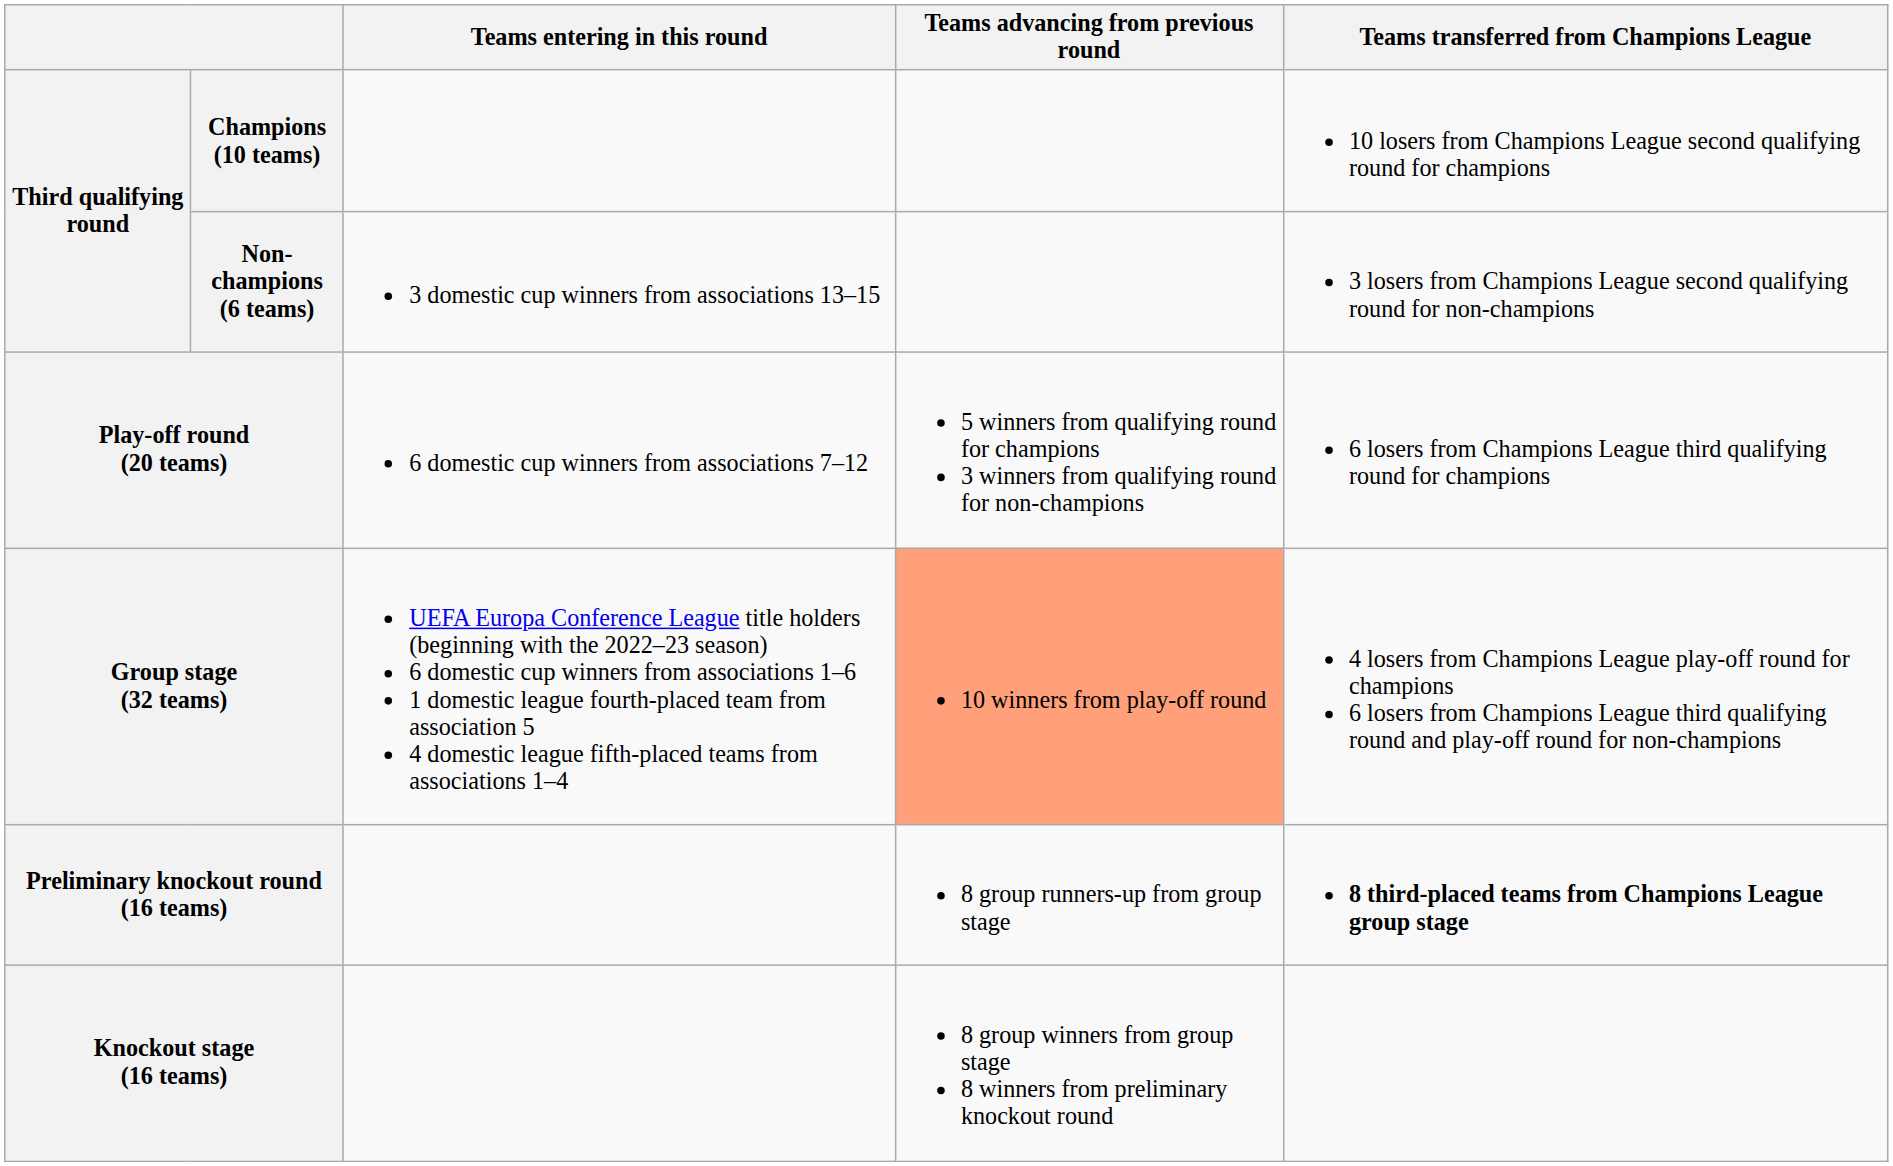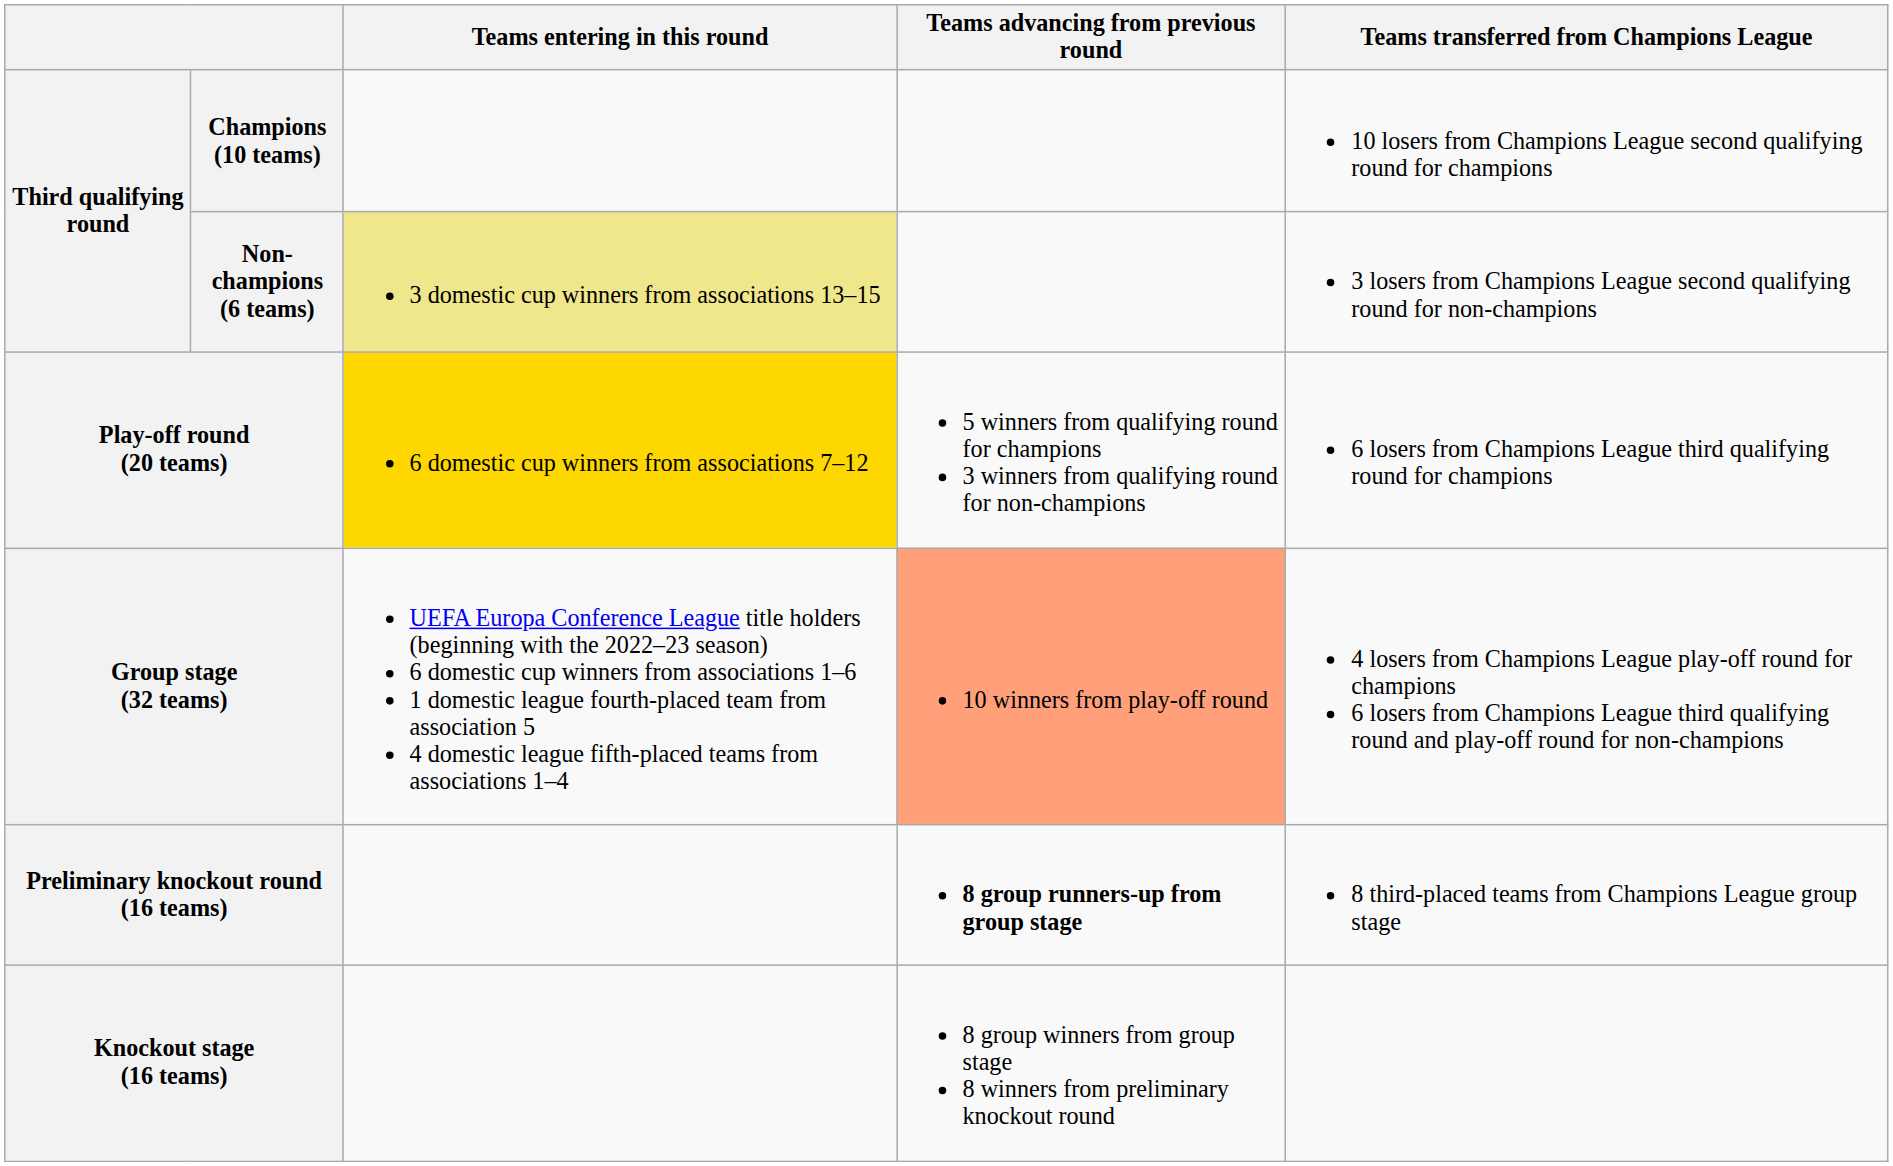(619, 295) no background -> (620, 295) khaki background
(619, 464) no background -> (620, 464) gold background
(1089, 909) normal -> (1091, 909) bold
(1585, 909) bold -> (1587, 909) normal
